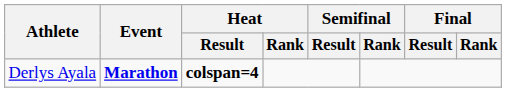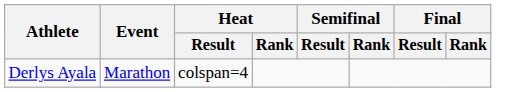(141, 73) bold -> (137, 73) normal
(222, 73) bold -> (213, 73) normal
